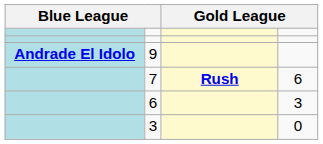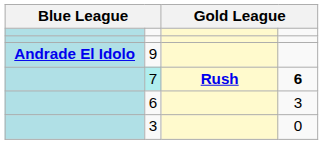(153, 78) no background -> (153, 78) paleturquoise background
(298, 78) normal -> (298, 78) bold
